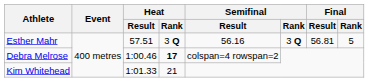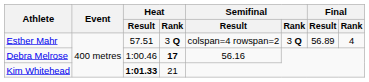(233, 41) 56.16 -> (233, 41) colspan=4 rowspan=2
(322, 41) 56.81 -> (323, 41) 56.89
(351, 41) 5 -> (352, 41) 4
(233, 56) colspan=4 rowspan=2 -> (233, 56) 56.16
(141, 70) normal -> (141, 70) bold
